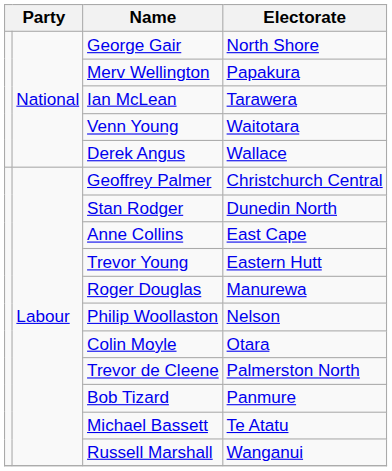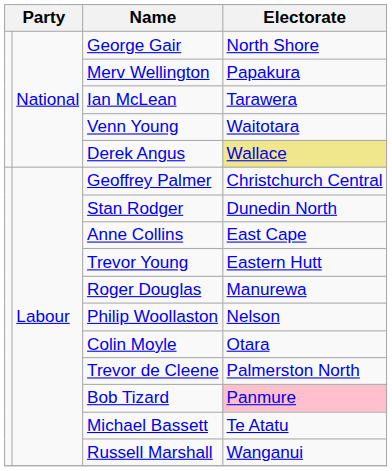(257, 153) no background -> (257, 153) khaki background
(261, 398) no background -> (261, 398) pink background
